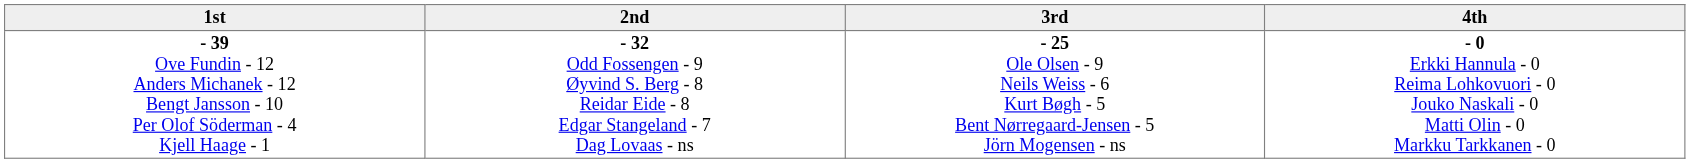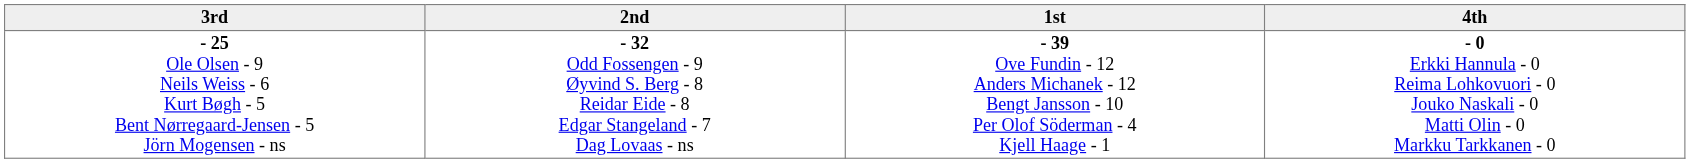columns swapped: (215, 17) <-> (1055, 17)
